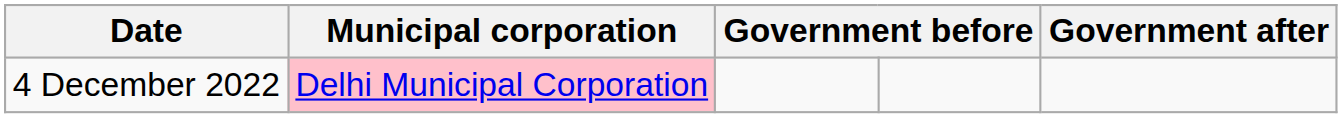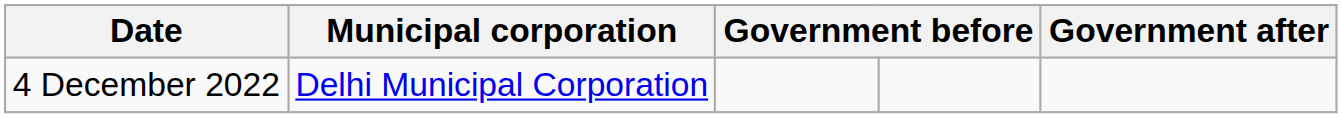(502, 84) pink background -> (502, 84) no background
